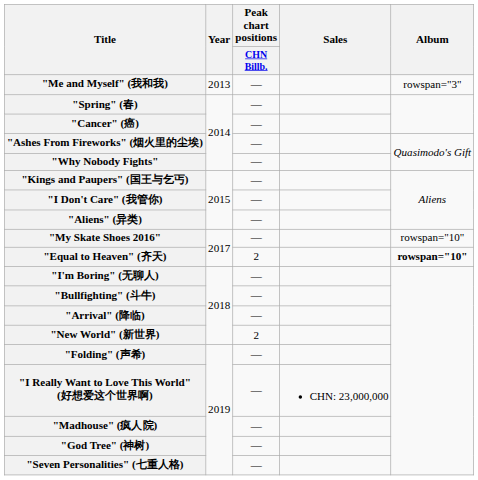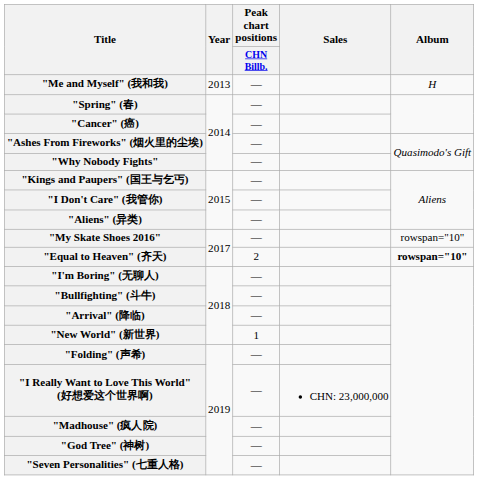(432, 84) rowspan="3" -> (432, 84) H
(256, 335) 2 -> (256, 335) 1
